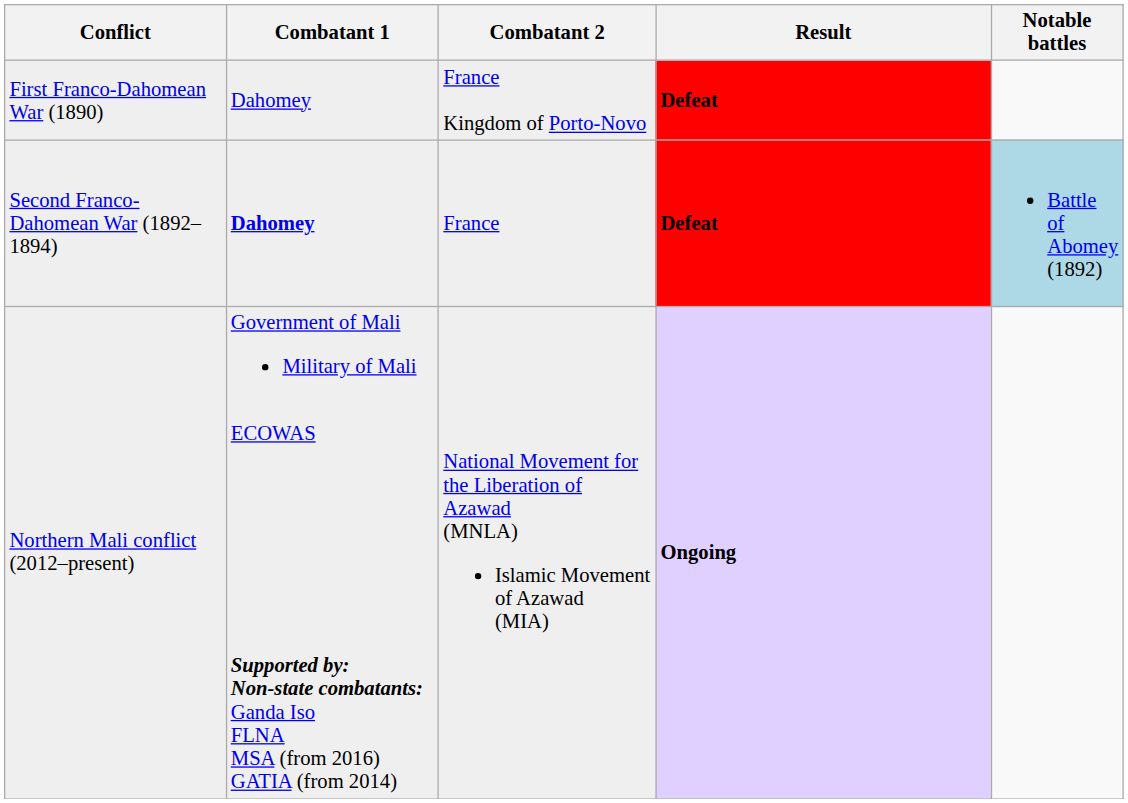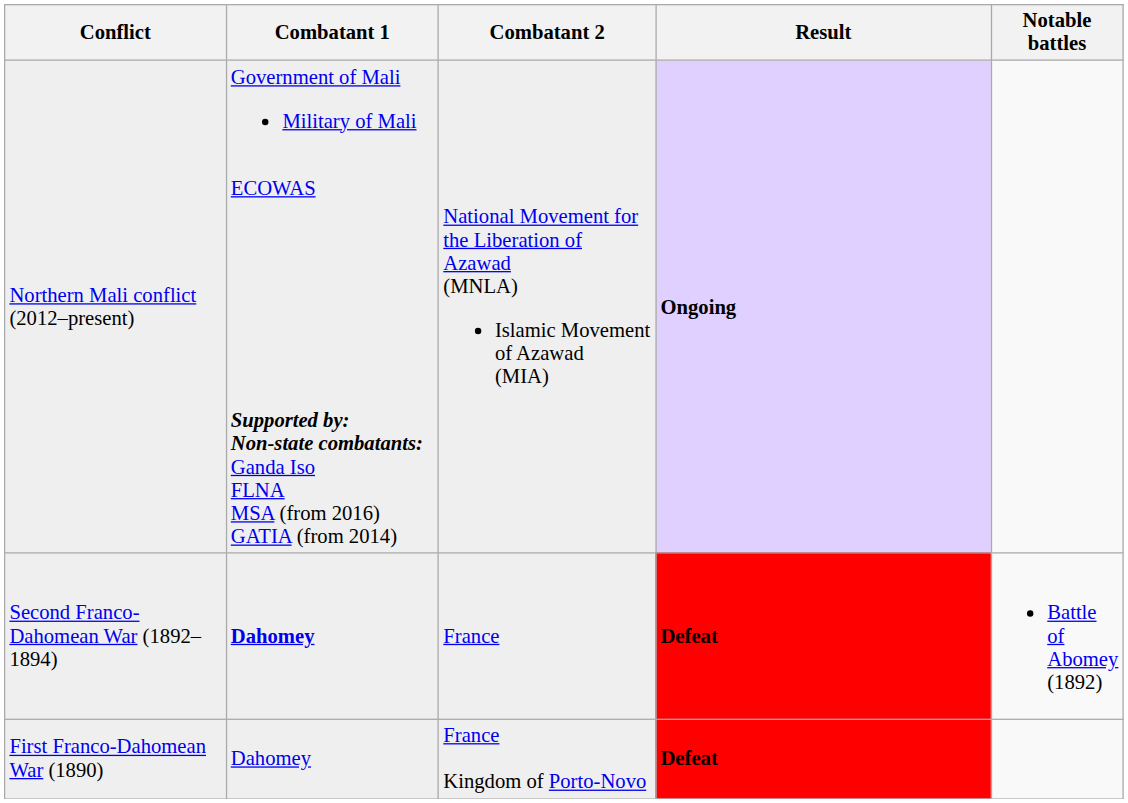rows swapped: (108, 100) <-> (103, 552)
(1057, 235) lightblue background -> (1057, 648) no background
